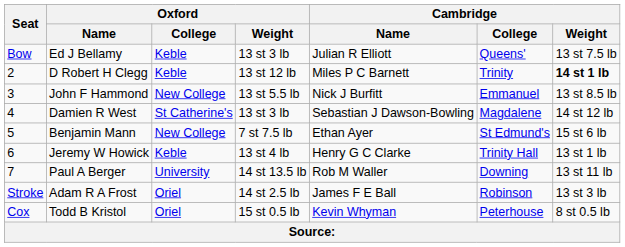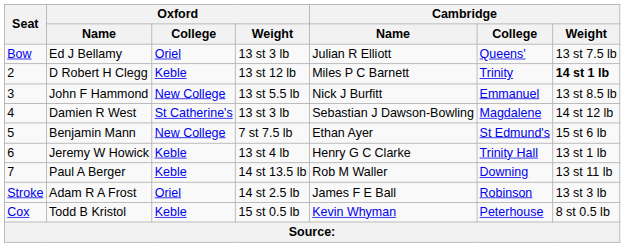(171, 53) Keble -> (168, 53) Oriel
(182, 172) University -> (171, 172) Keble
(168, 212) Oriel -> (171, 212) Keble
